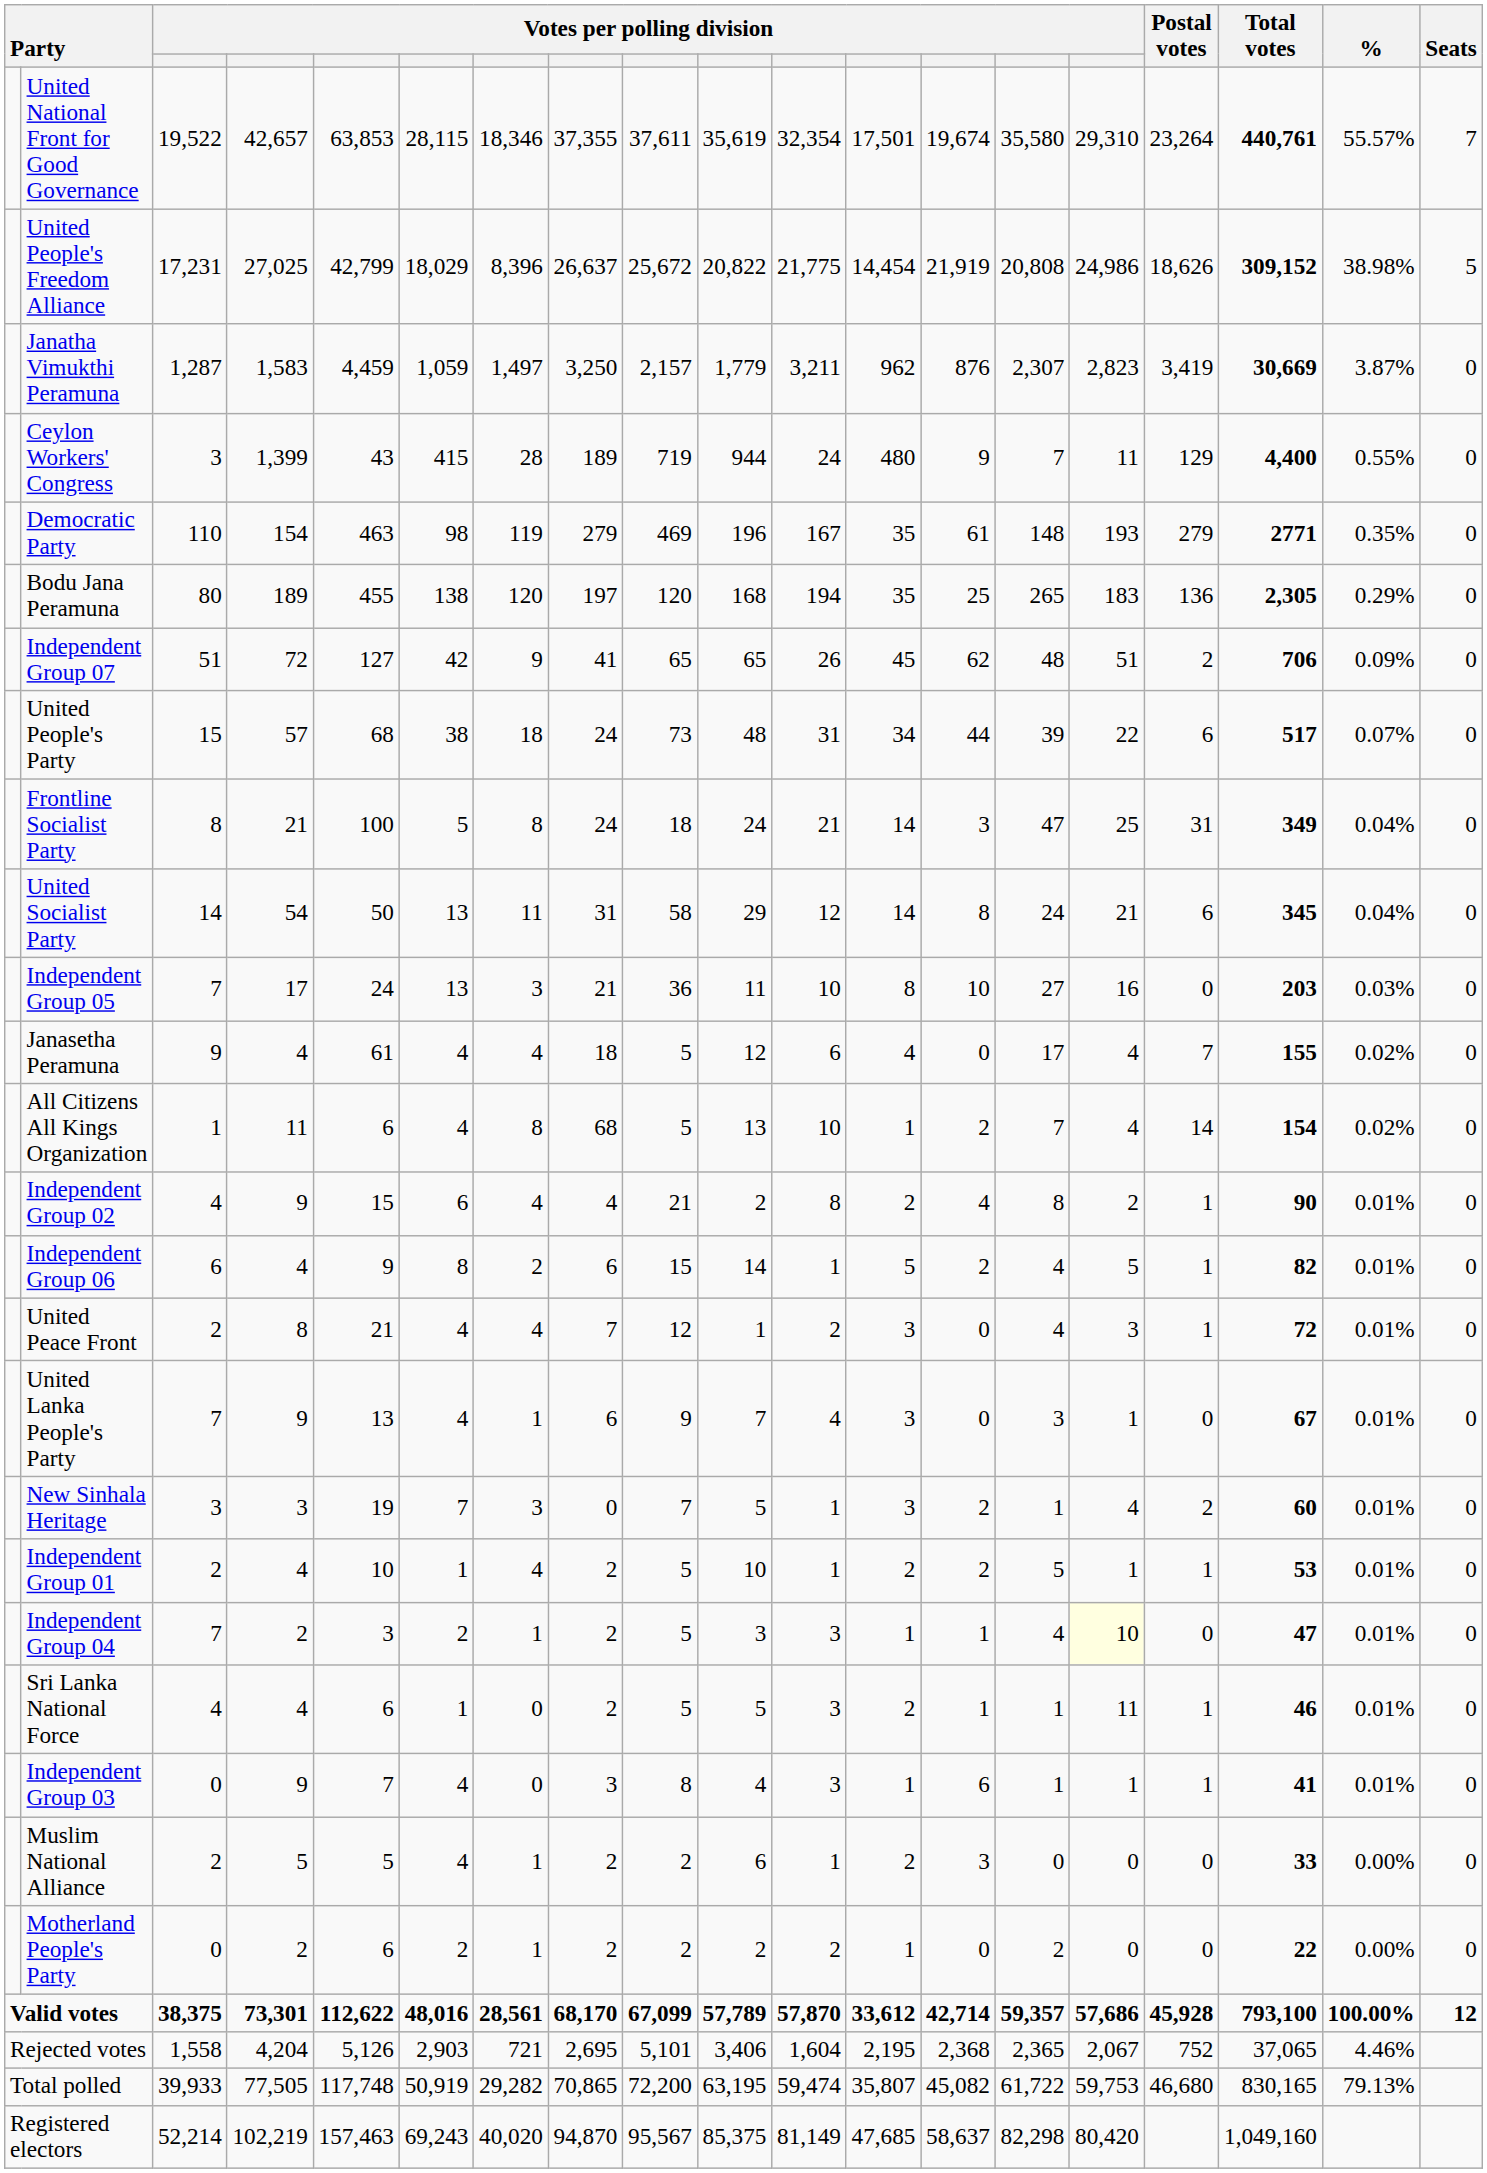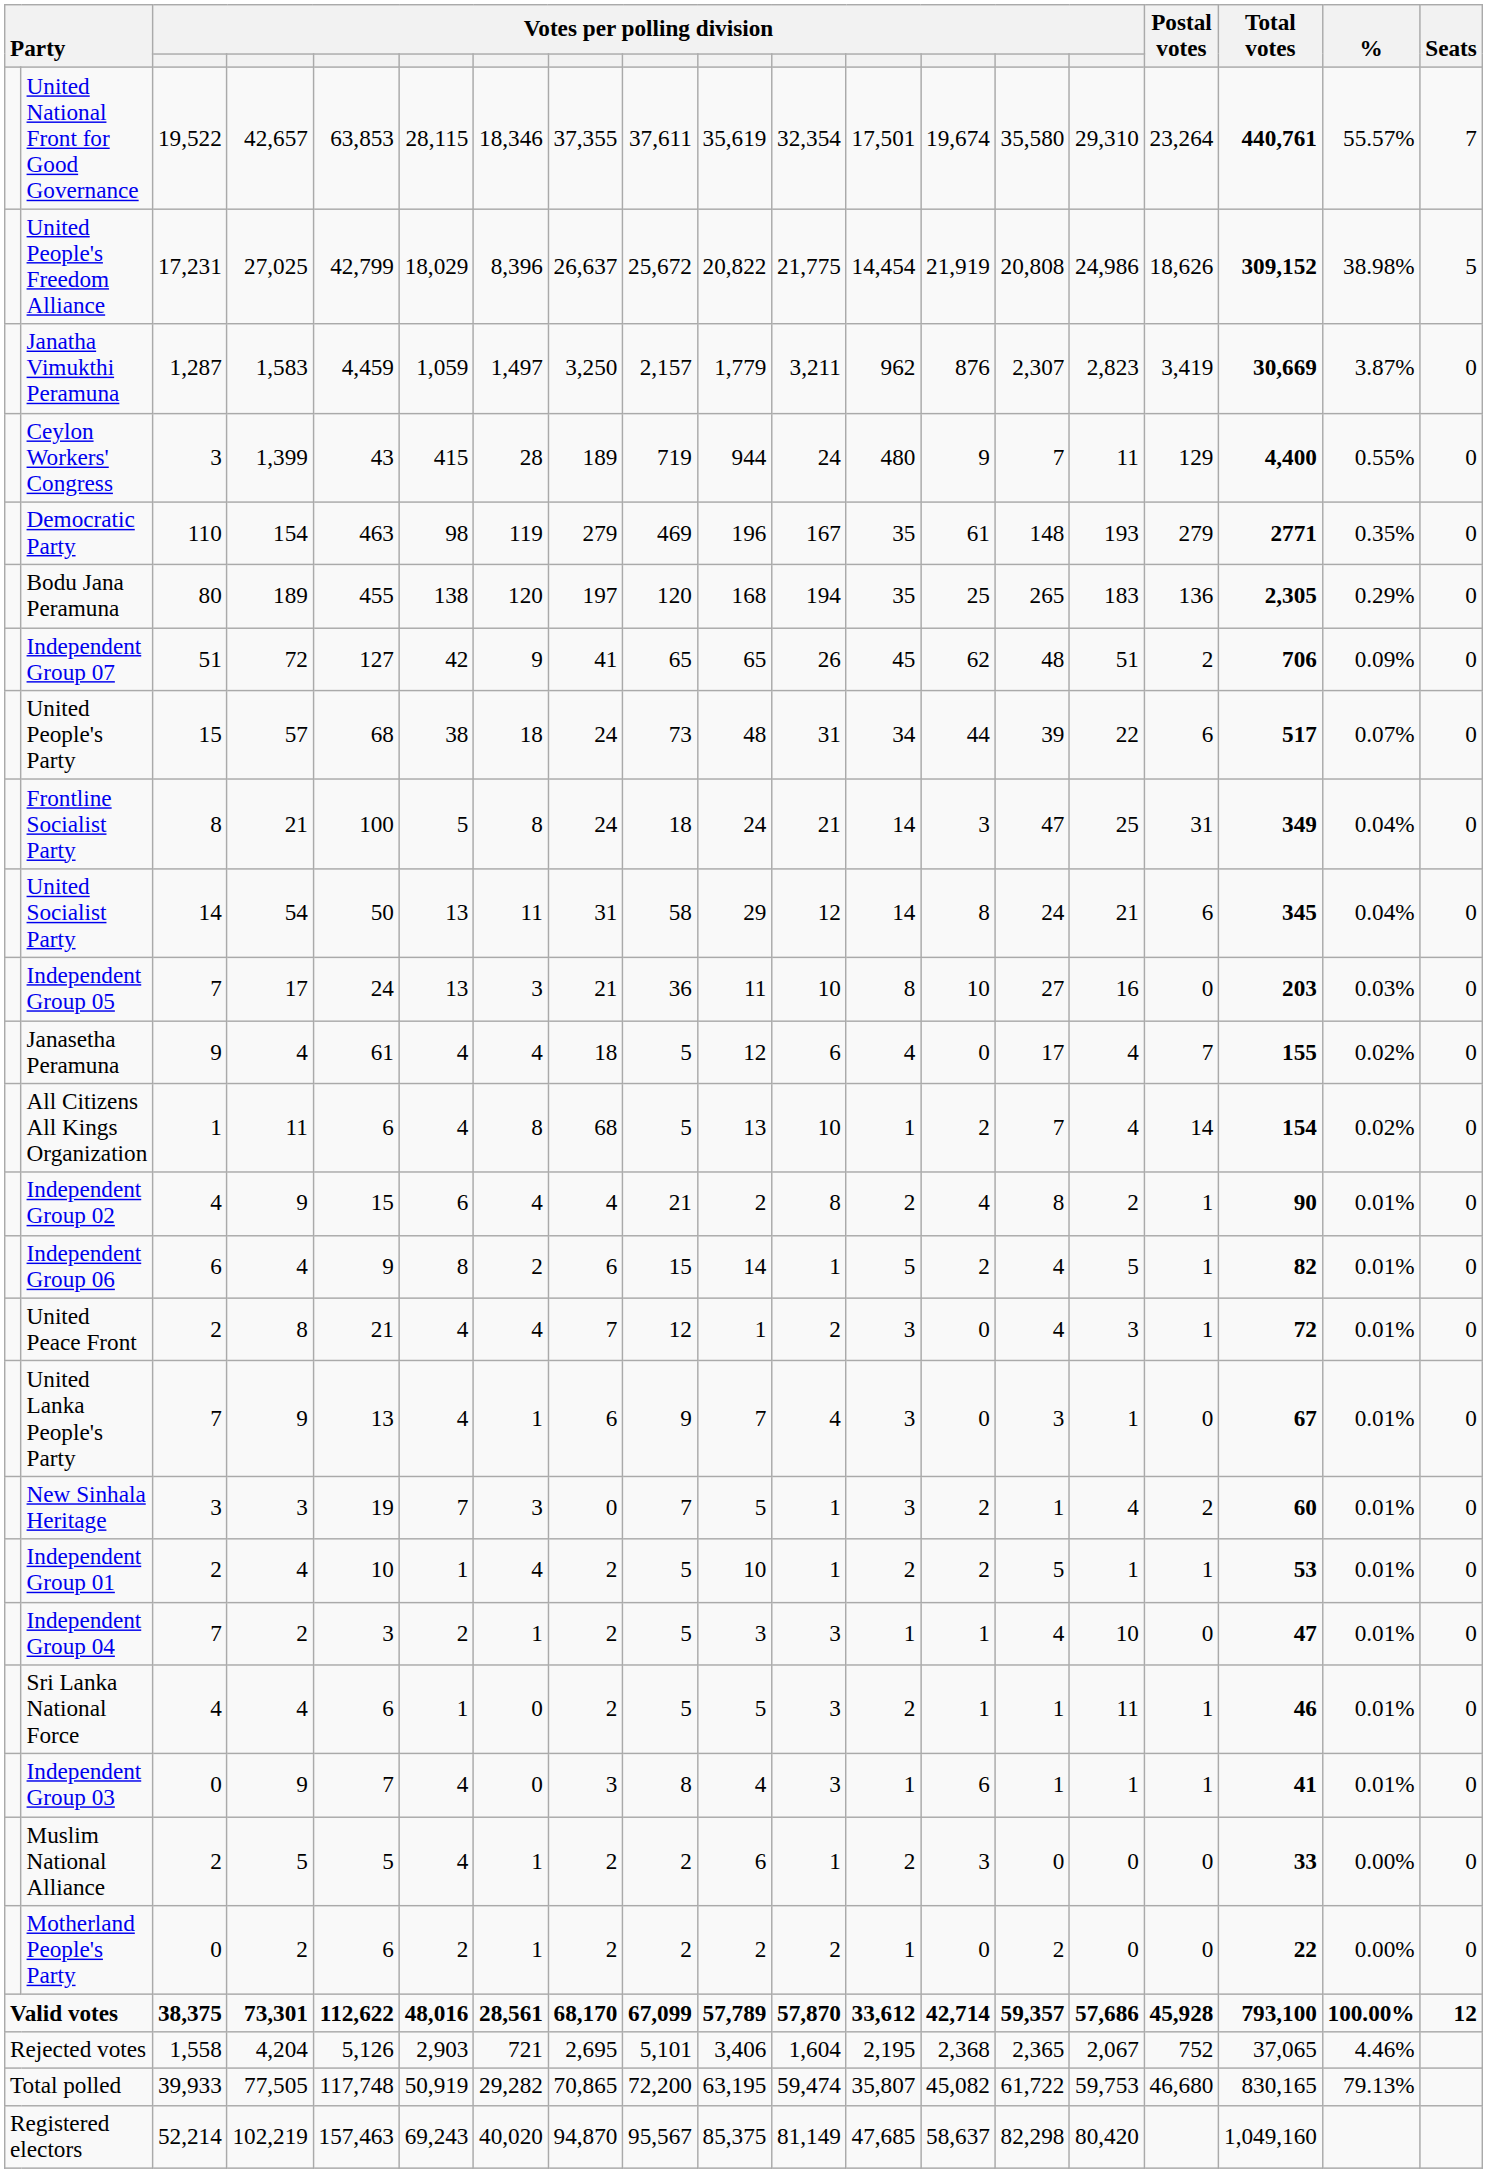(1127, 1633) lightyellow background -> (1127, 1633) no background
